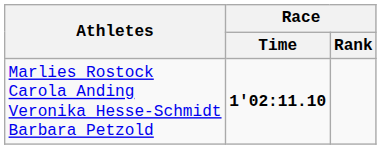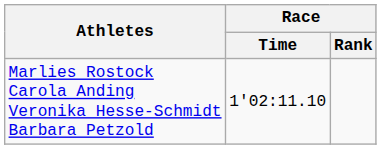(278, 101) bold -> (278, 101) normal
